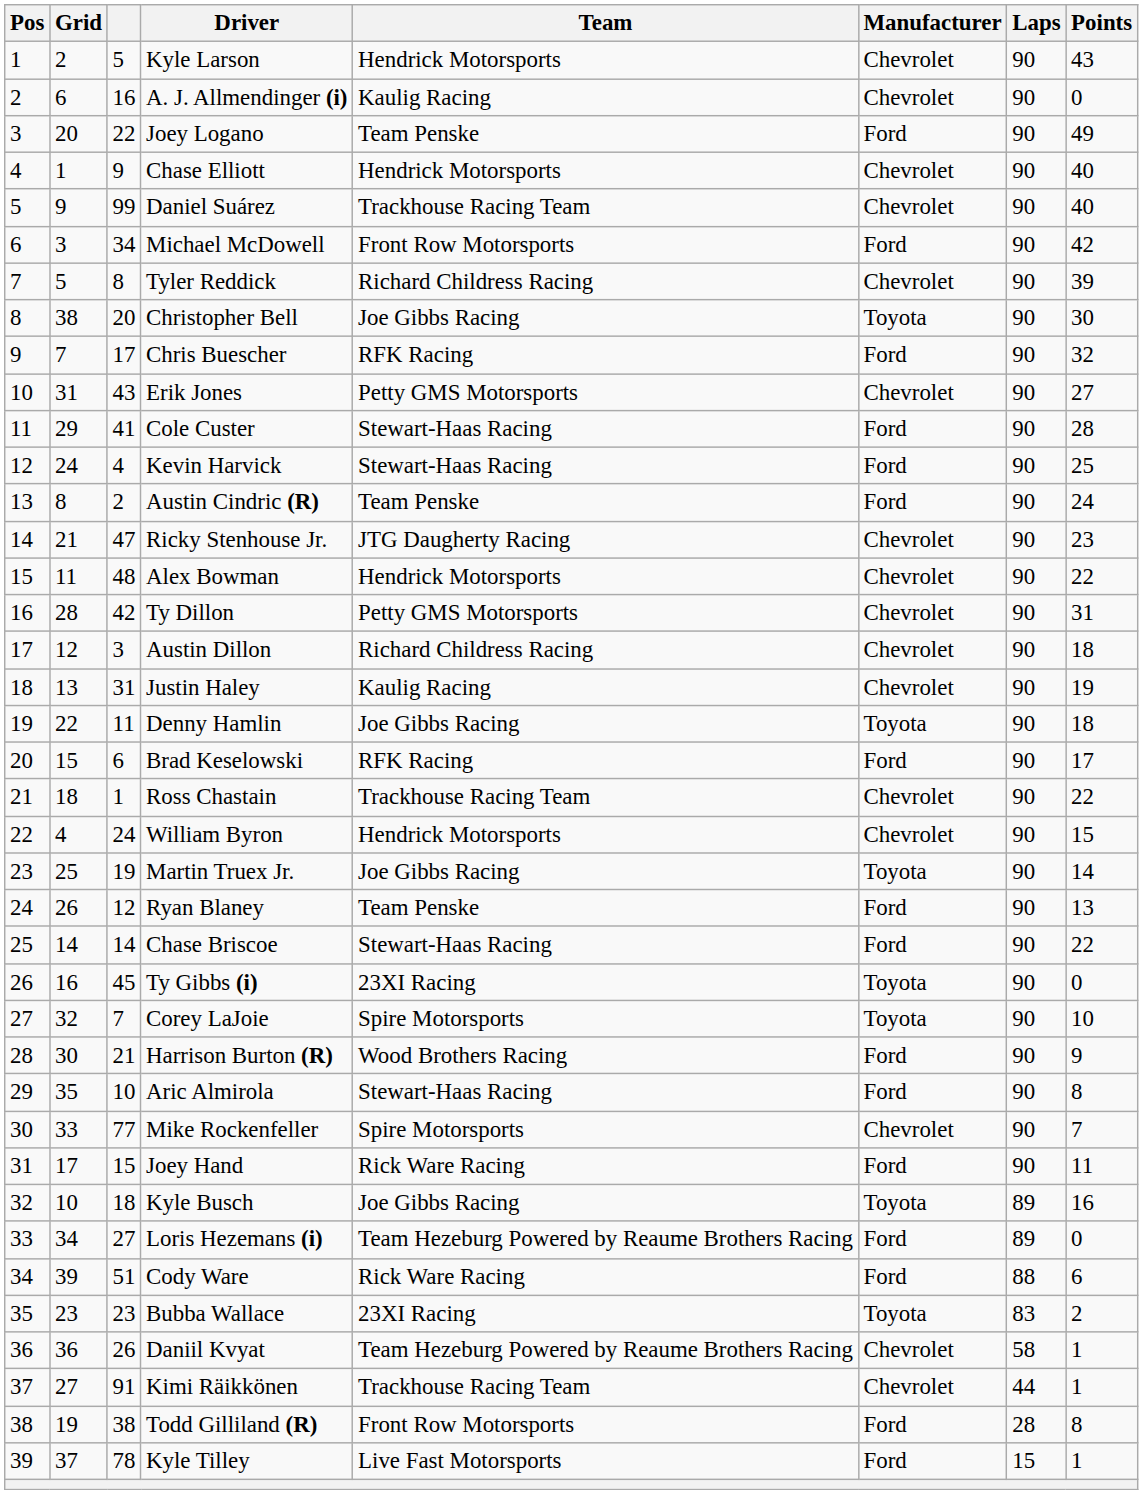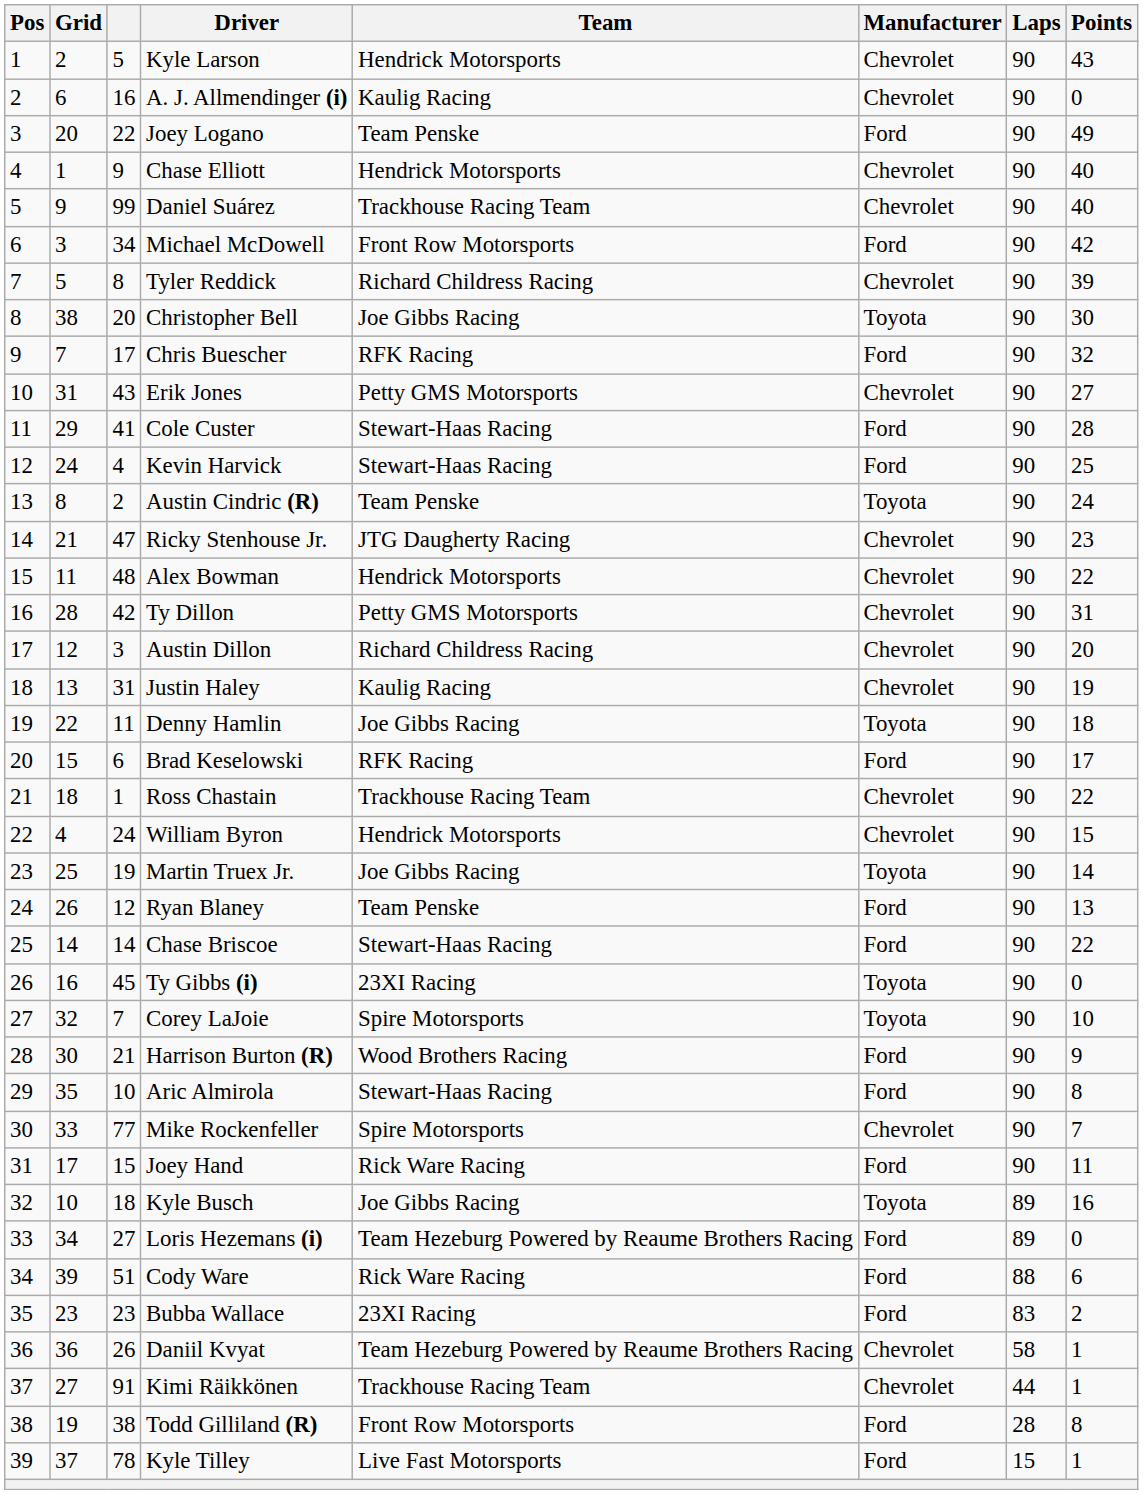(885, 501) Ford -> (895, 501) Toyota
(1083, 649) 18 -> (1083, 649) 20
(895, 1312) Toyota -> (885, 1312) Ford
